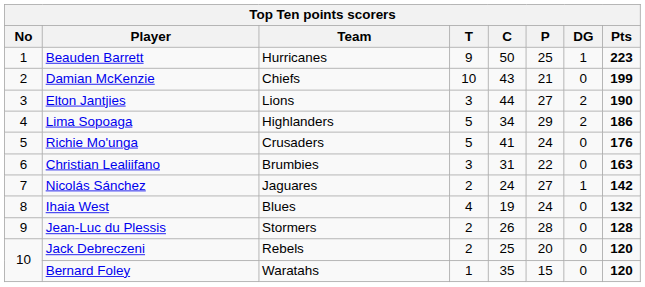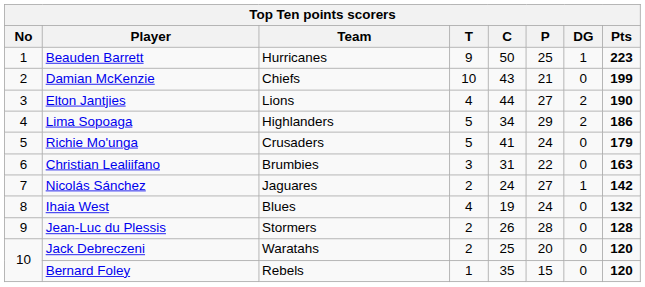(469, 100) 3 -> (469, 100) 4
(622, 143) 176 -> (622, 143) 179
(283, 249) Rebels -> (291, 249) Waratahs
(291, 270) Waratahs -> (283, 270) Rebels
